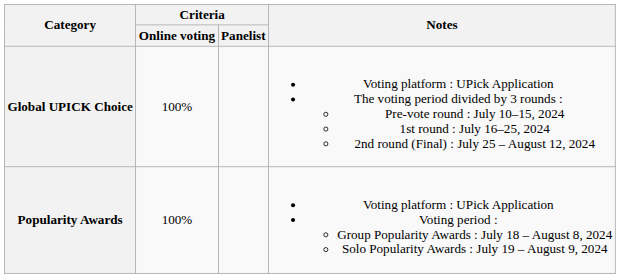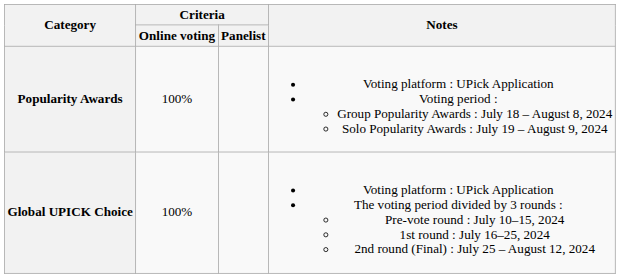rows swapped: (70, 220) <-> (70, 106)
